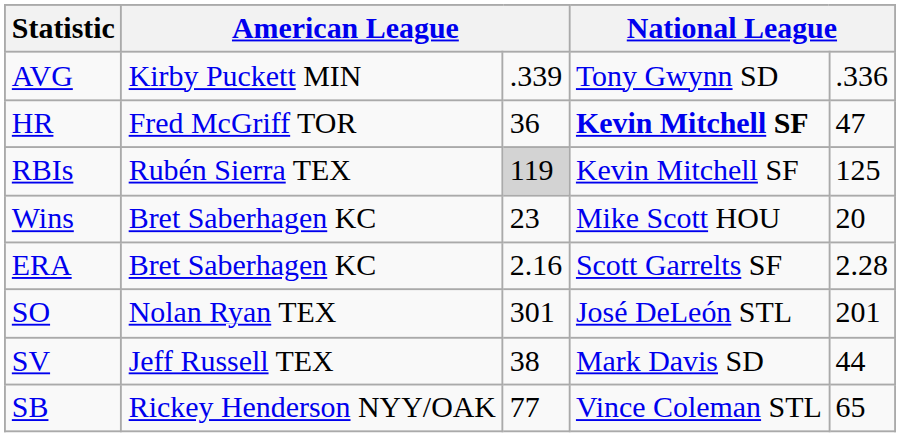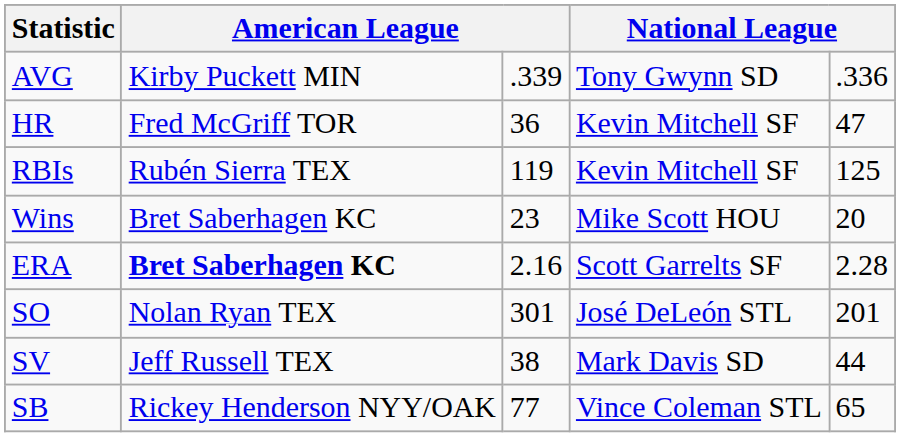(692, 123) bold -> (687, 123) normal
(532, 170) lightgrey background -> (532, 170) no background
(252, 265) normal -> (262, 265) bold
